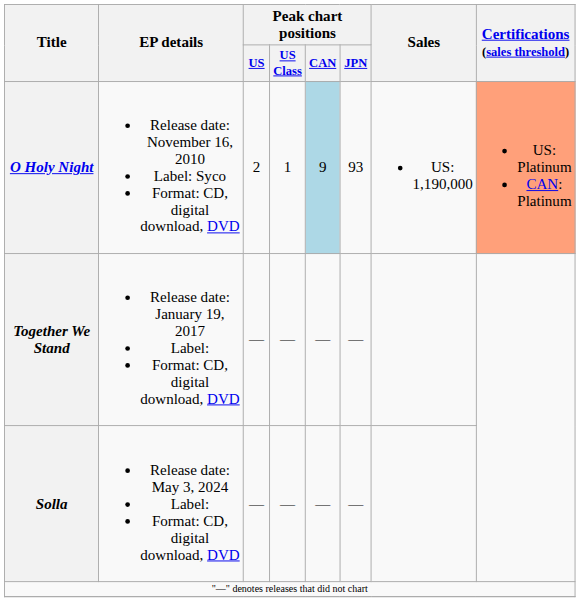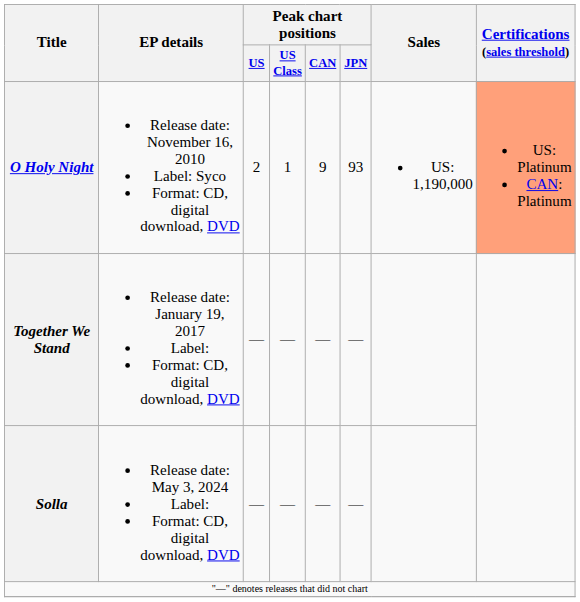(323, 167) lightblue background -> (323, 167) no background
